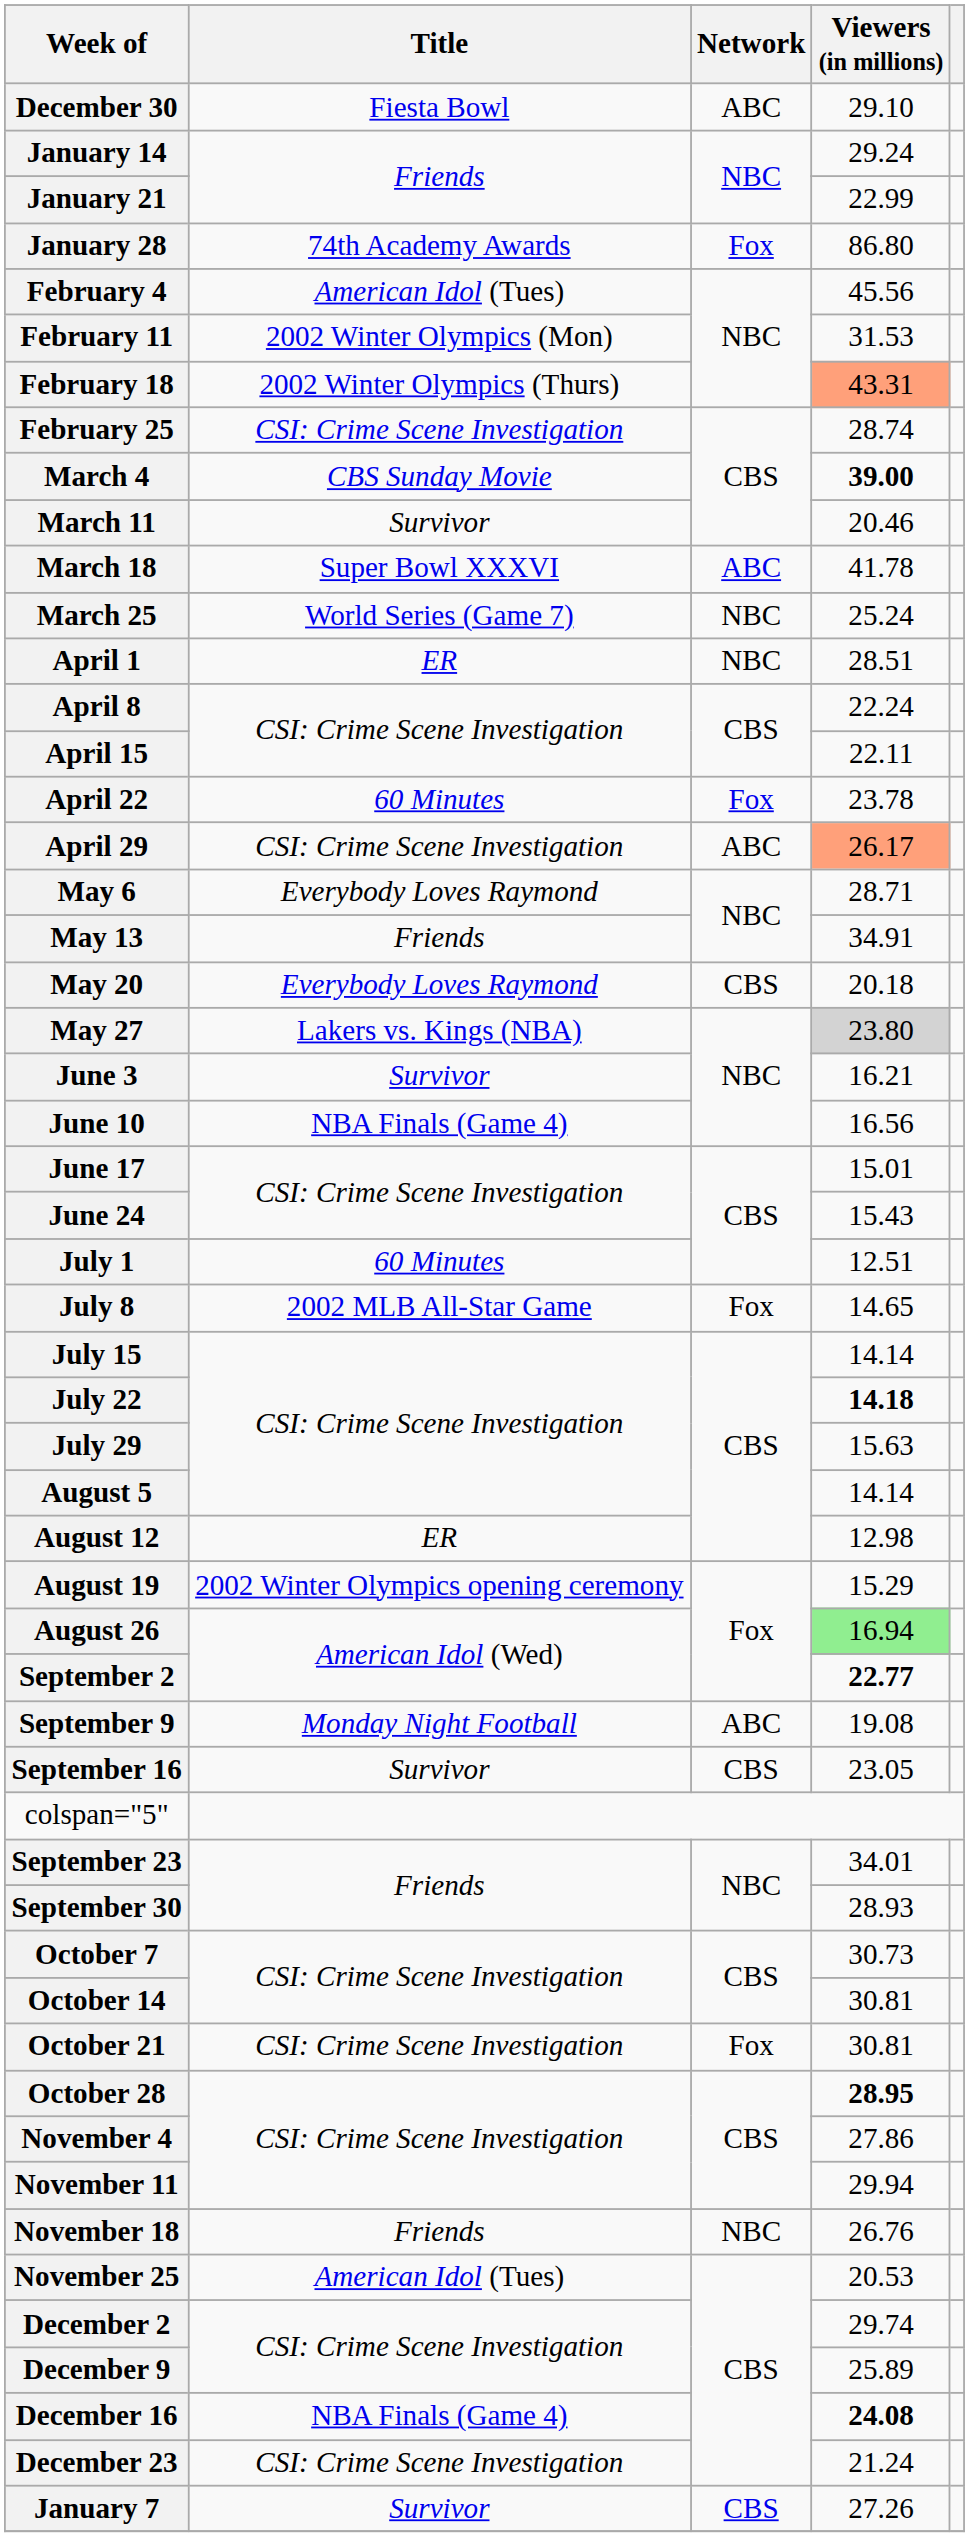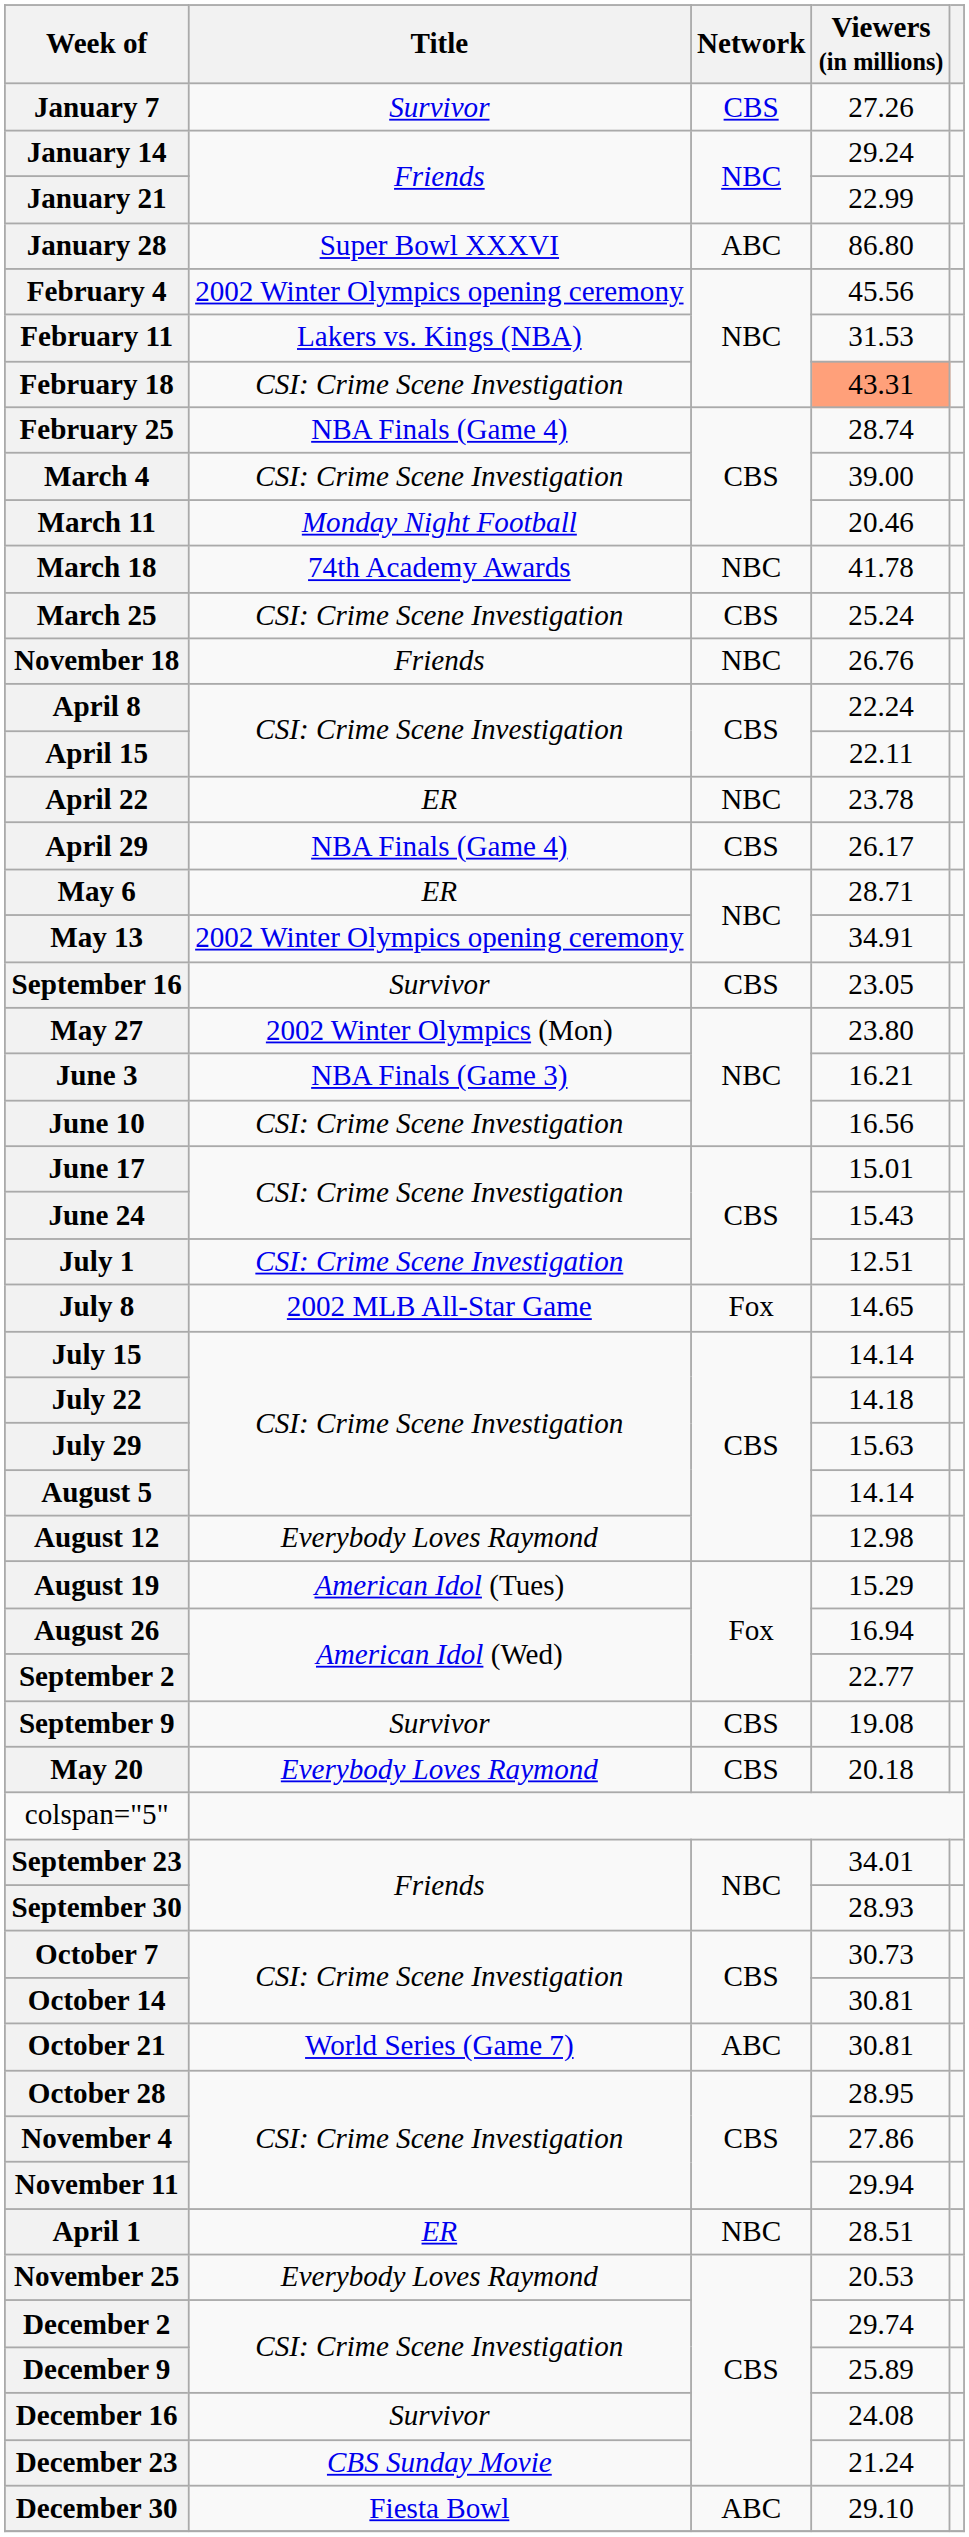rows swapped: (97, 2508) <-> (97, 106)
(439, 245) 74th Academy Awards -> (439, 245) Super Bowl XXXVI
(751, 245) Fox -> (751, 245) ABC
(439, 291) American Idol (Tues) -> (439, 291) 2002 Winter Olympics opening ceremony
(439, 337) 2002 Winter Olympics (Mon) -> (439, 337) Lakers vs. Kings (NBA)
(439, 383) 2002 Winter Olympics (Thurs) -> (439, 383) CSI: Crime Scene Investigation
(439, 429) CSI: Crime Scene Investigation -> (439, 429) NBA Finals (Game 4)
(439, 476) CBS Sunday Movie -> (439, 476) CSI: Crime Scene Investigation
(881, 476) bold -> (881, 476) normal
(439, 522) Survivor -> (439, 522) Monday Night Football
(439, 568) Super Bowl XXXVI -> (439, 568) 74th Academy Awards
(751, 568) ABC -> (751, 568) NBC
(439, 614) World Series (Game 7) -> (439, 614) CSI: Crime Scene Investigation
(751, 614) NBC -> (751, 614) CBS
rows swapped: (97, 660) <-> (97, 2231)
(439, 799) 60 Minutes -> (439, 799) ER
(751, 799) Fox -> (751, 799) NBC
(439, 845) CSI: Crime Scene Investigation -> (439, 845) NBA Finals (Game 4)
(751, 845) ABC -> (751, 845) CBS
(881, 845) lightsalmon background -> (881, 845) no background
(439, 891) Everybody Loves Raymond -> (439, 891) ER
(439, 937) Friends -> (439, 937) 2002 Winter Olympics opening ceremony
rows swapped: (97, 984) <-> (97, 1769)
(439, 1030) Lakers vs. Kings (NBA) -> (439, 1030) 2002 Winter Olympics (Mon)
(881, 1030) lightgrey background -> (881, 1030) no background
(439, 1076) Survivor -> (439, 1076) NBA Finals (Game 3)
(439, 1122) NBA Finals (Game 4) -> (439, 1122) CSI: Crime Scene Investigation
(439, 1261) 60 Minutes -> (439, 1261) CSI: Crime Scene Investigation
(881, 1399) bold -> (881, 1399) normal
(439, 1538) ER -> (439, 1538) Everybody Loves Raymond
(439, 1584) 2002 Winter Olympics opening ceremony -> (439, 1584) American Idol (Tues)
(881, 1630) lightgreen background -> (881, 1630) no background
(881, 1676) bold -> (881, 1676) normal
(439, 1723) Monday Night Football -> (439, 1723) Survivor
(751, 1723) ABC -> (751, 1723) CBS
(439, 2046) CSI: Crime Scene Investigation -> (439, 2046) World Series (Game 7)
(751, 2046) Fox -> (751, 2046) ABC
(881, 2092) bold -> (881, 2092) normal
(439, 2277) American Idol (Tues) -> (439, 2277) Everybody Loves Raymond
(439, 2415) NBA Finals (Game 4) -> (439, 2415) Survivor
(881, 2415) bold -> (881, 2415) normal
(439, 2461) CSI: Crime Scene Investigation -> (439, 2461) CBS Sunday Movie
